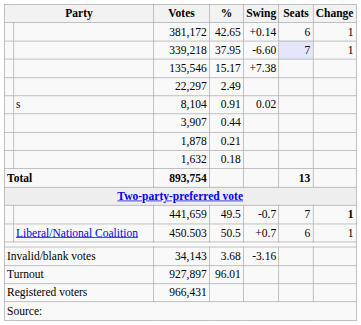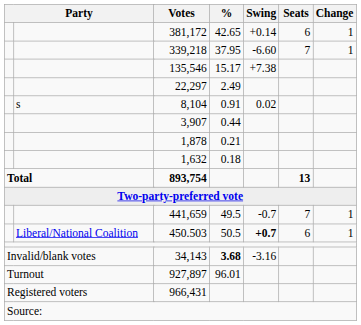(307, 50) lavender background -> (307, 50) no background
(351, 214) bold -> (351, 214) normal
(266, 232) normal -> (266, 232) bold
(231, 256) normal -> (231, 256) bold
